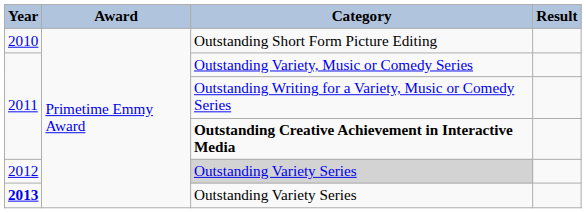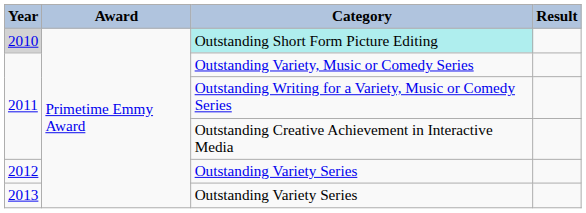(23, 40) no background -> (23, 40) lightgrey background
(316, 40) no background -> (316, 40) paleturquoise background
(353, 138) bold -> (344, 138) normal
(275, 171) lightgrey background -> (276, 171) no background
(23, 195) bold -> (23, 195) normal
